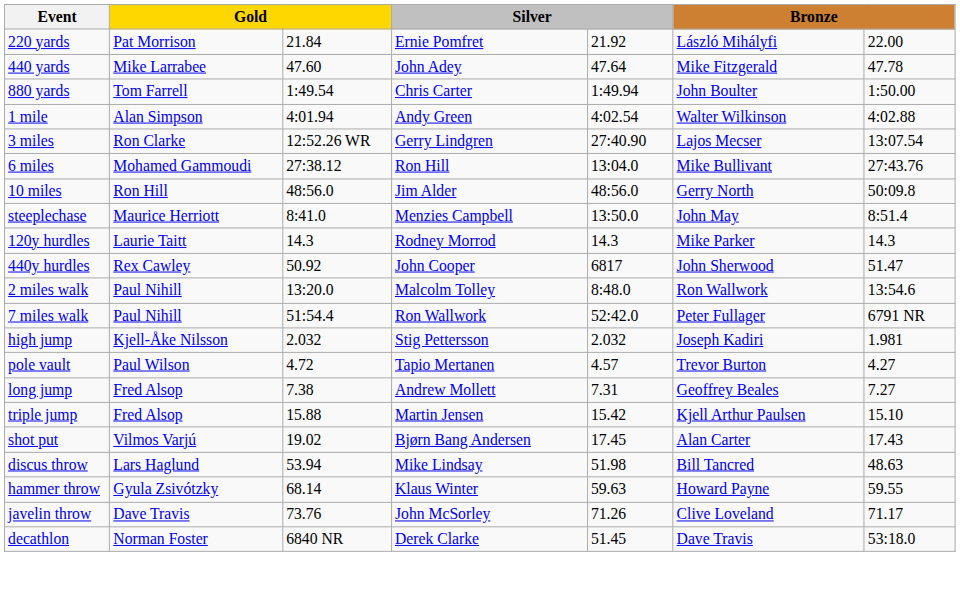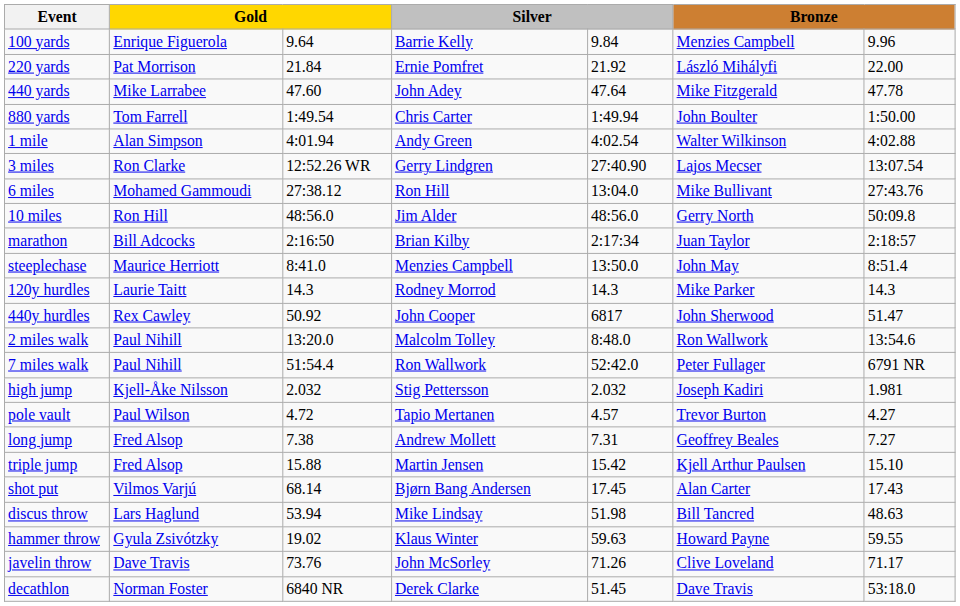+ row: (39, 41)
+ row: (38, 240)
(304, 439) 19.02 -> (304, 489) 68.14
(304, 489) 68.14 -> (304, 539) 19.02
